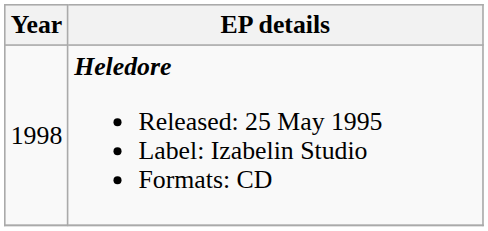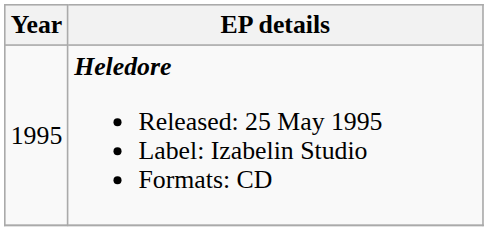(37, 135) 1998 -> (37, 135) 1995
